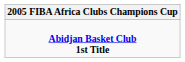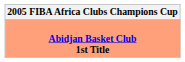(93, 44) no background -> (93, 44) lightsalmon background
